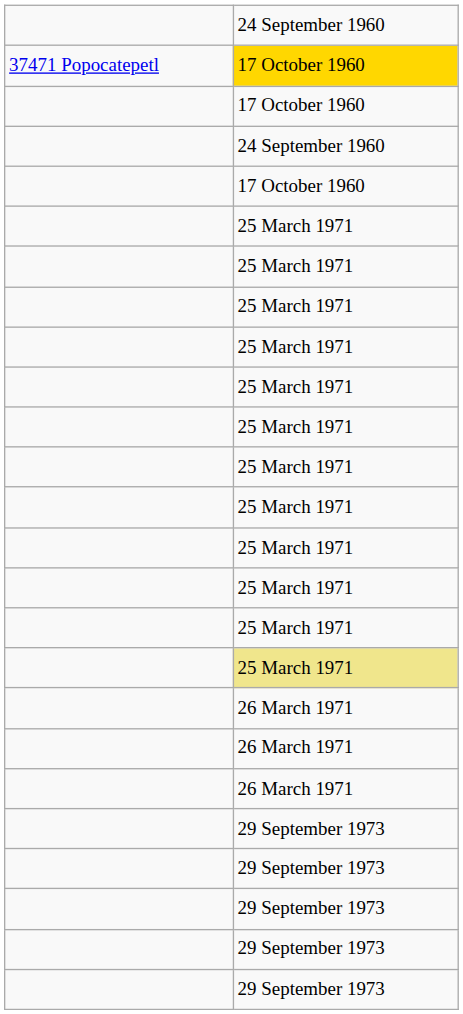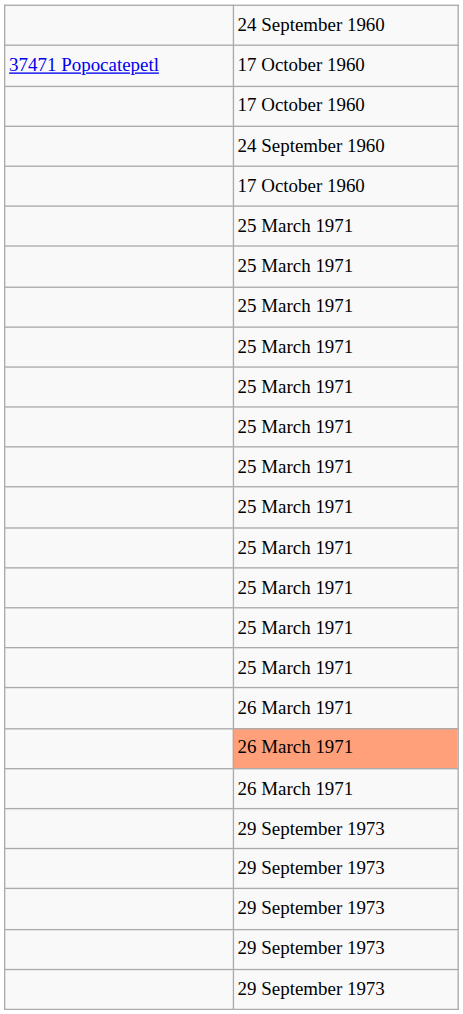(301, 65) gold background -> (301, 65) no background
(295, 667) khaki background -> (295, 667) no background
(295, 747) no background -> (295, 747) lightsalmon background
